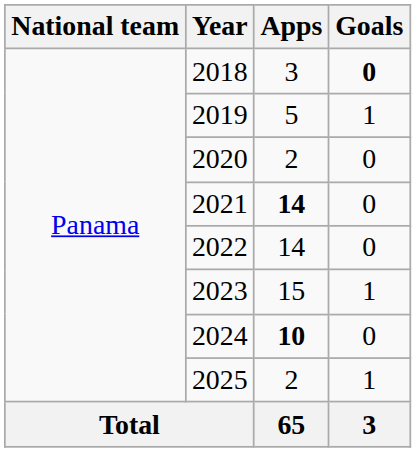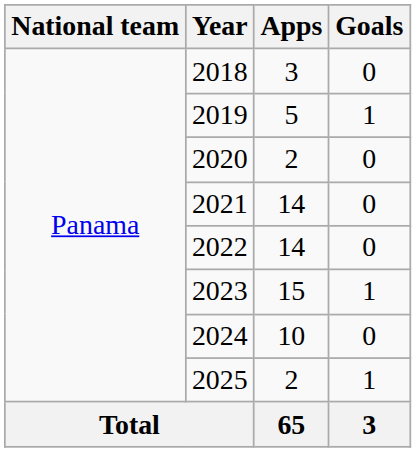(369, 70) bold -> (369, 70) normal
(291, 203) bold -> (291, 203) normal
(291, 335) bold -> (291, 335) normal
